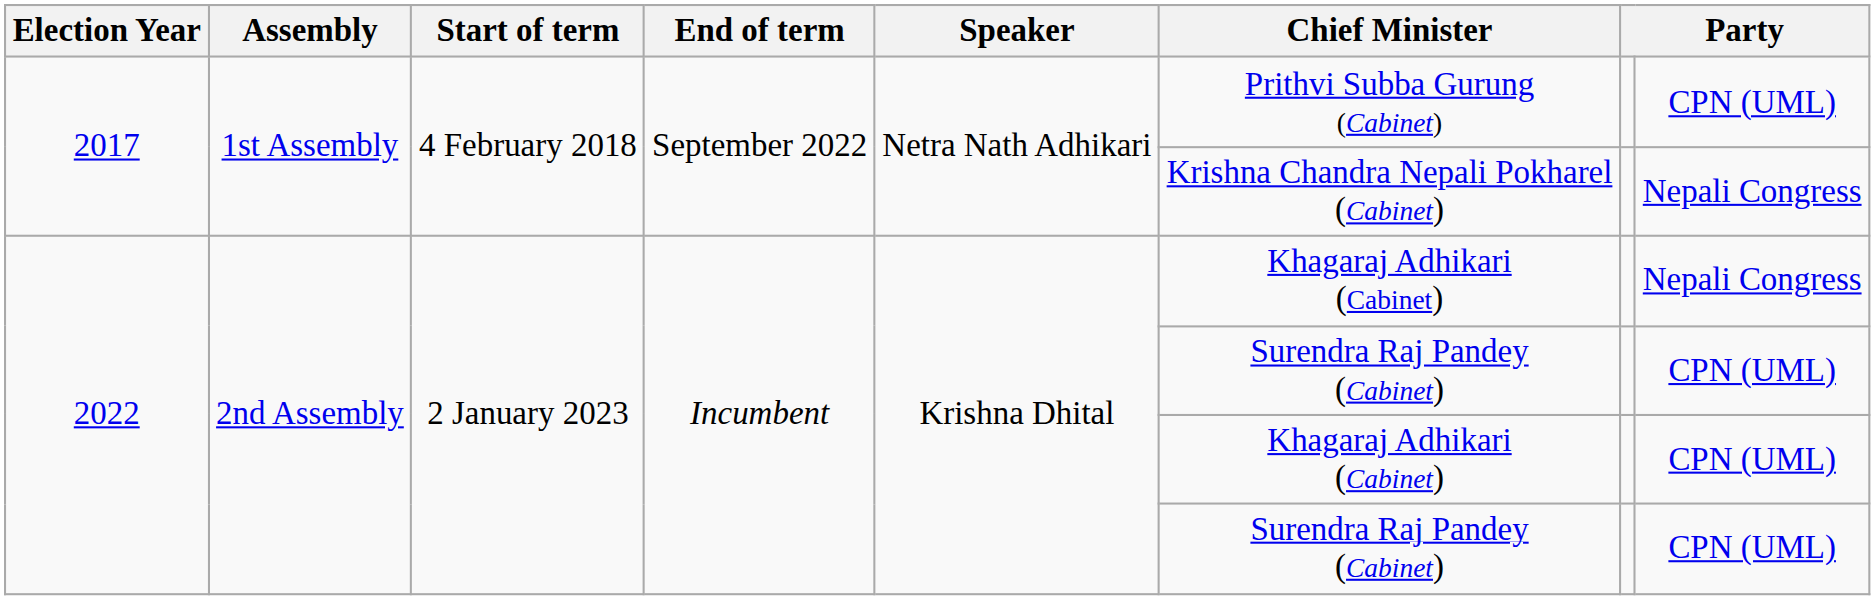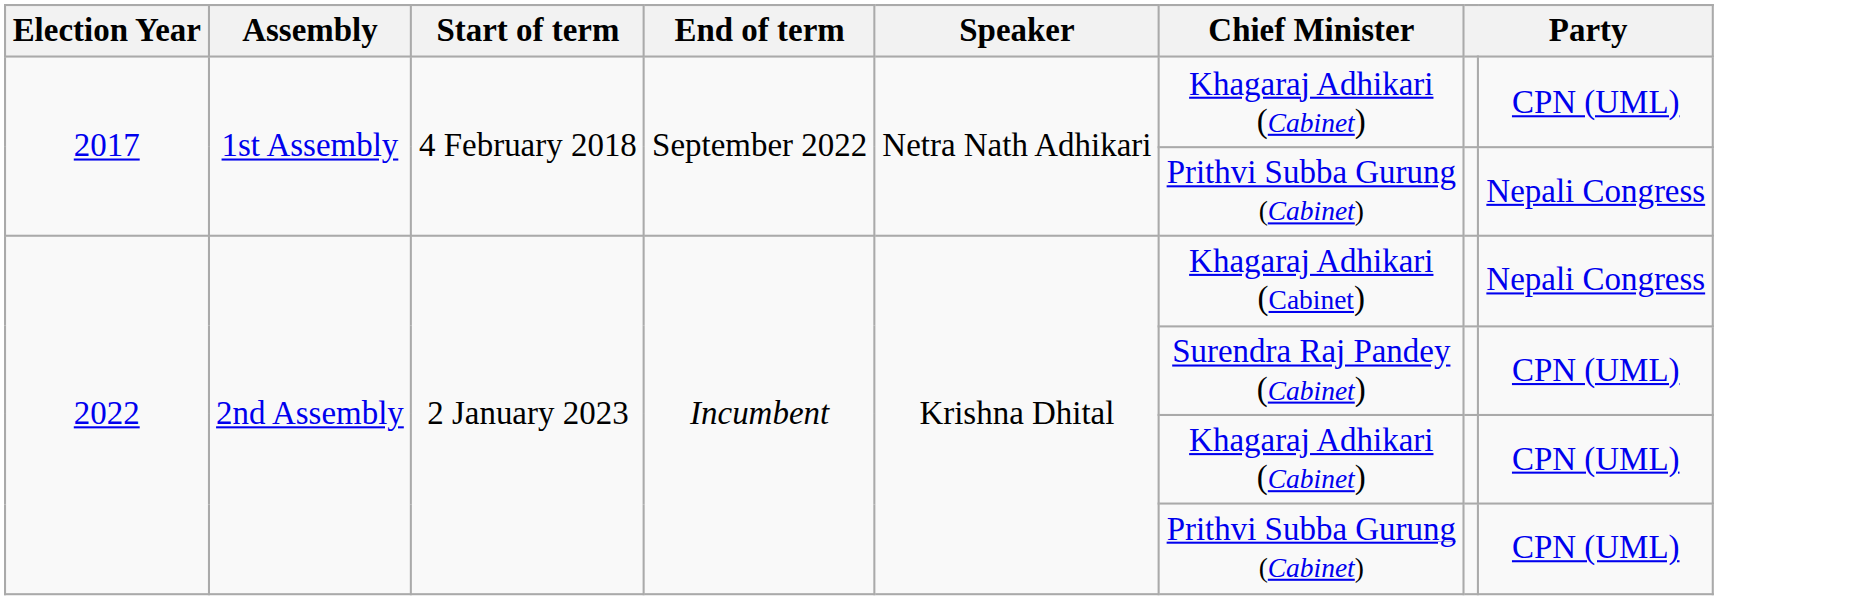(1390, 101) Prithvi Subba Gurung (Cabinet) -> (1311, 101) Khagaraj Adhikari (Cabinet)
(1390, 190) Krishna Chandra Nepali Pokharel (Cabinet) -> (1311, 190) Prithvi Subba Gurung (Cabinet)
(1390, 548) Surendra Raj Pandey (Cabinet) -> (1311, 548) Prithvi Subba Gurung (Cabinet)
